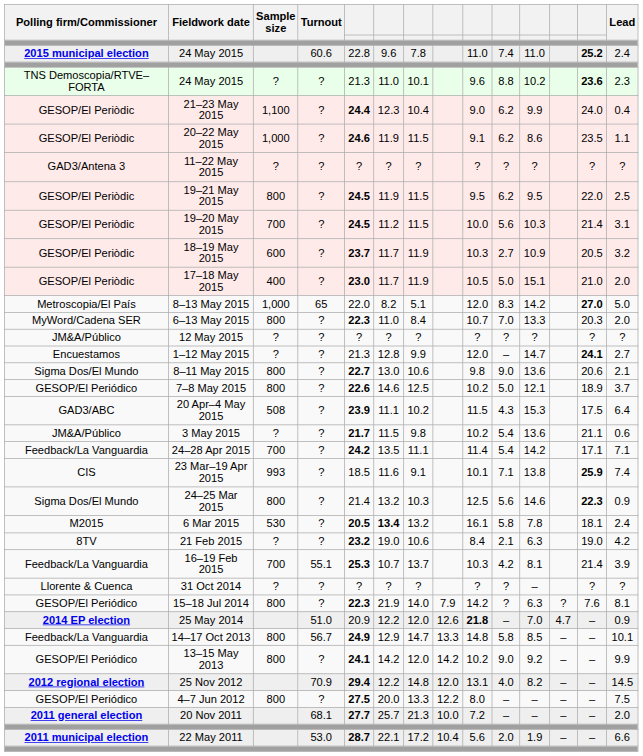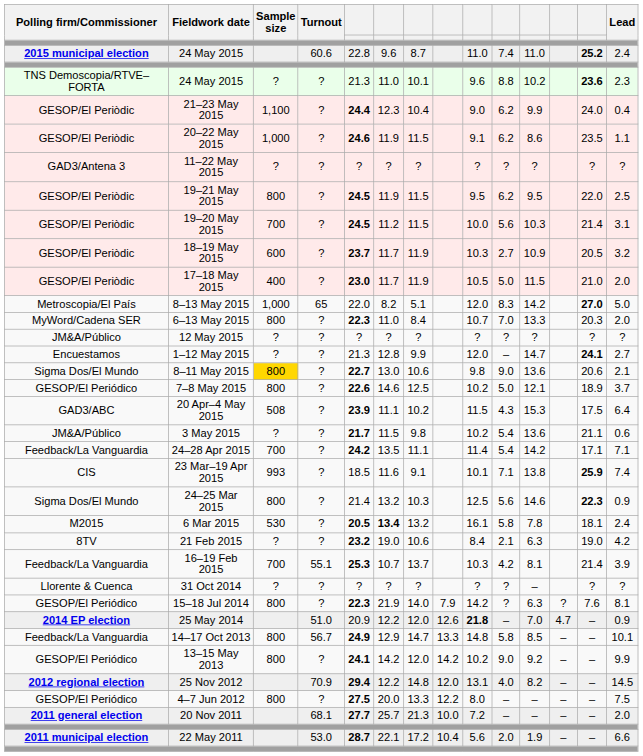(418, 54) 7.8 -> (418, 54) 8.7
(535, 281) 15.1 -> (535, 281) 11.5
(276, 371) no background -> (276, 371) gold background
